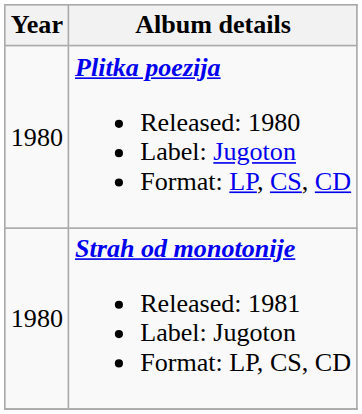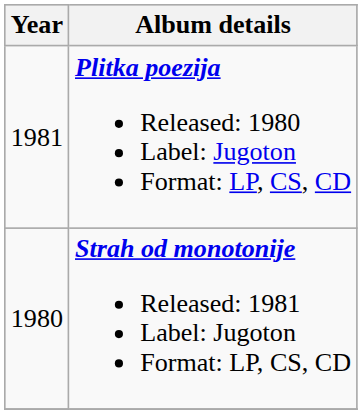(37, 136) 1980 -> (37, 136) 1981
